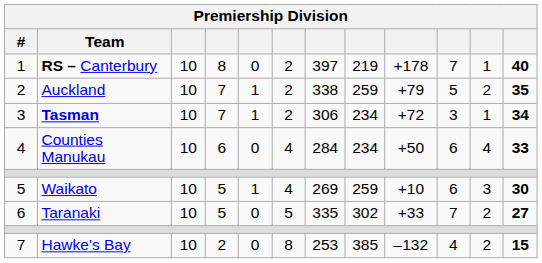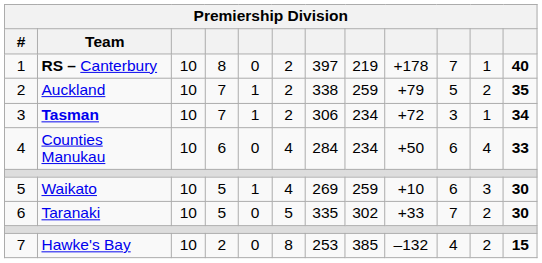(520, 213) 27 -> (520, 213) 30
